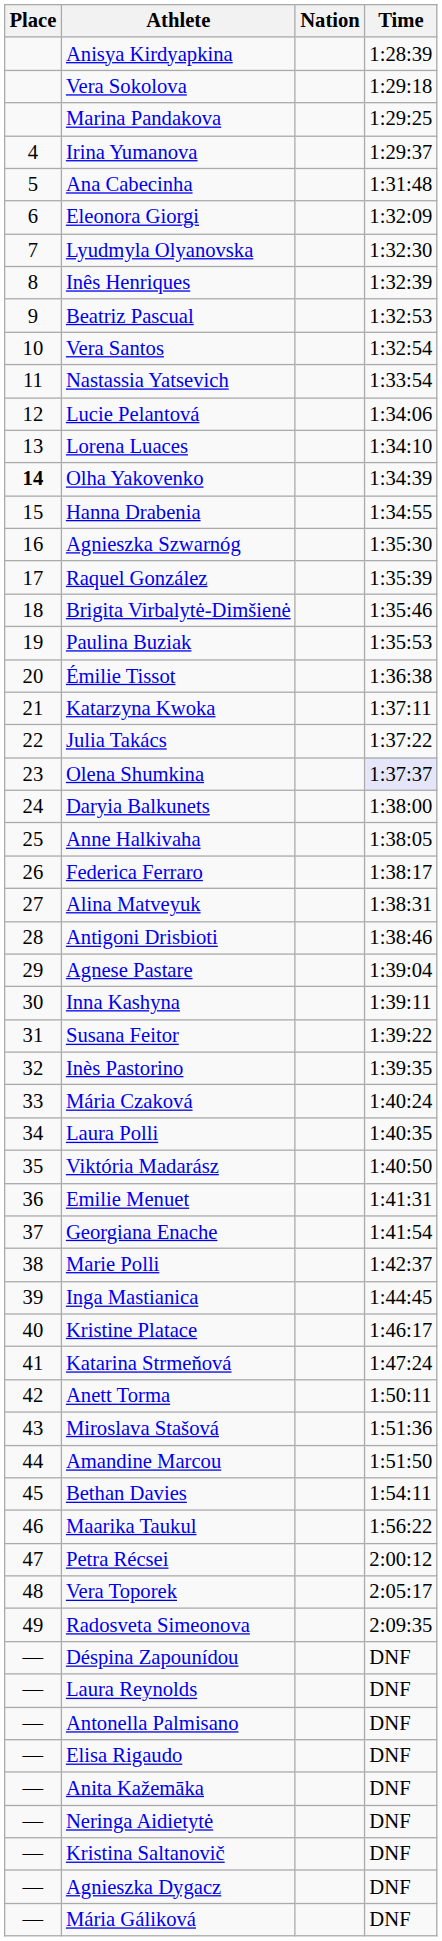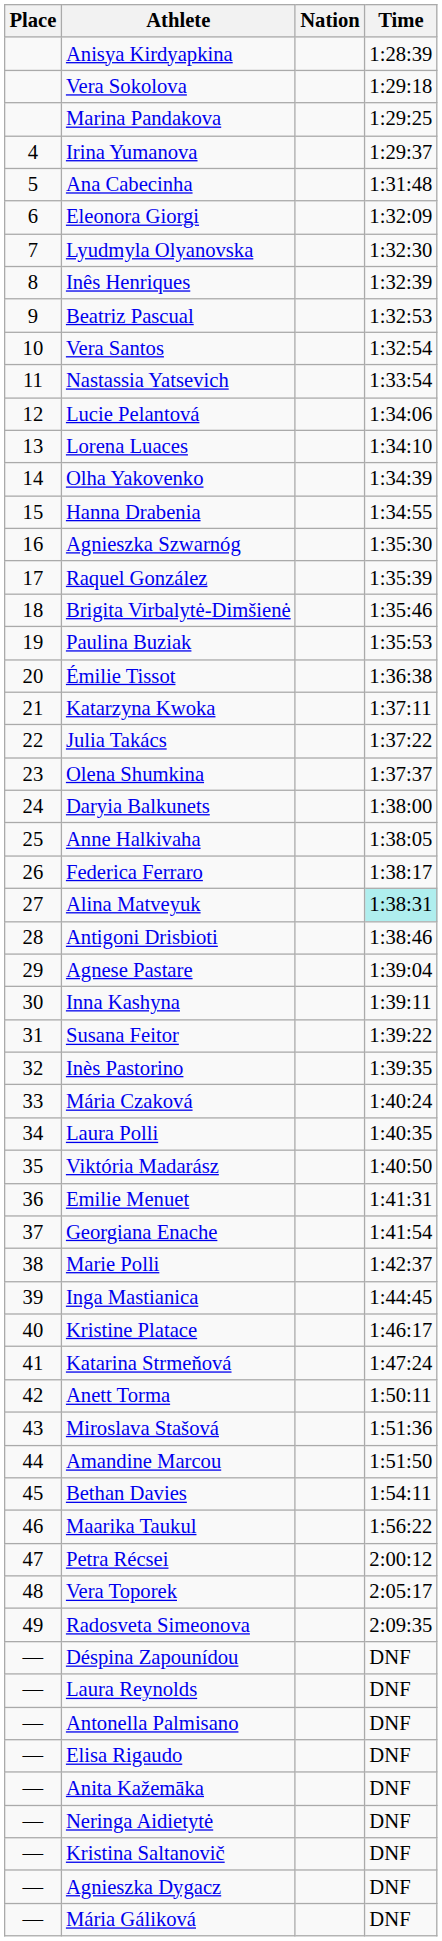(33, 479) bold -> (33, 479) normal
(401, 773) lavender background -> (401, 773) no background
(401, 904) no background -> (401, 904) paleturquoise background
